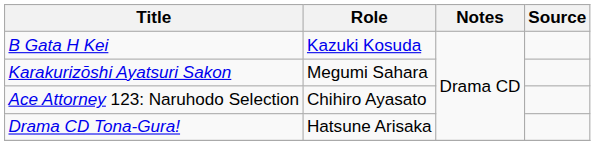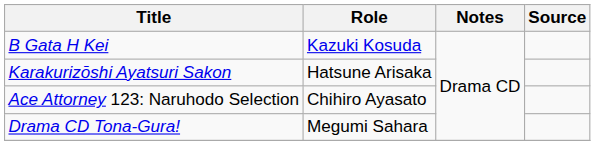(367, 72) Megumi Sahara -> (369, 72) Hatsune Arisaka
(369, 126) Hatsune Arisaka -> (367, 126) Megumi Sahara
